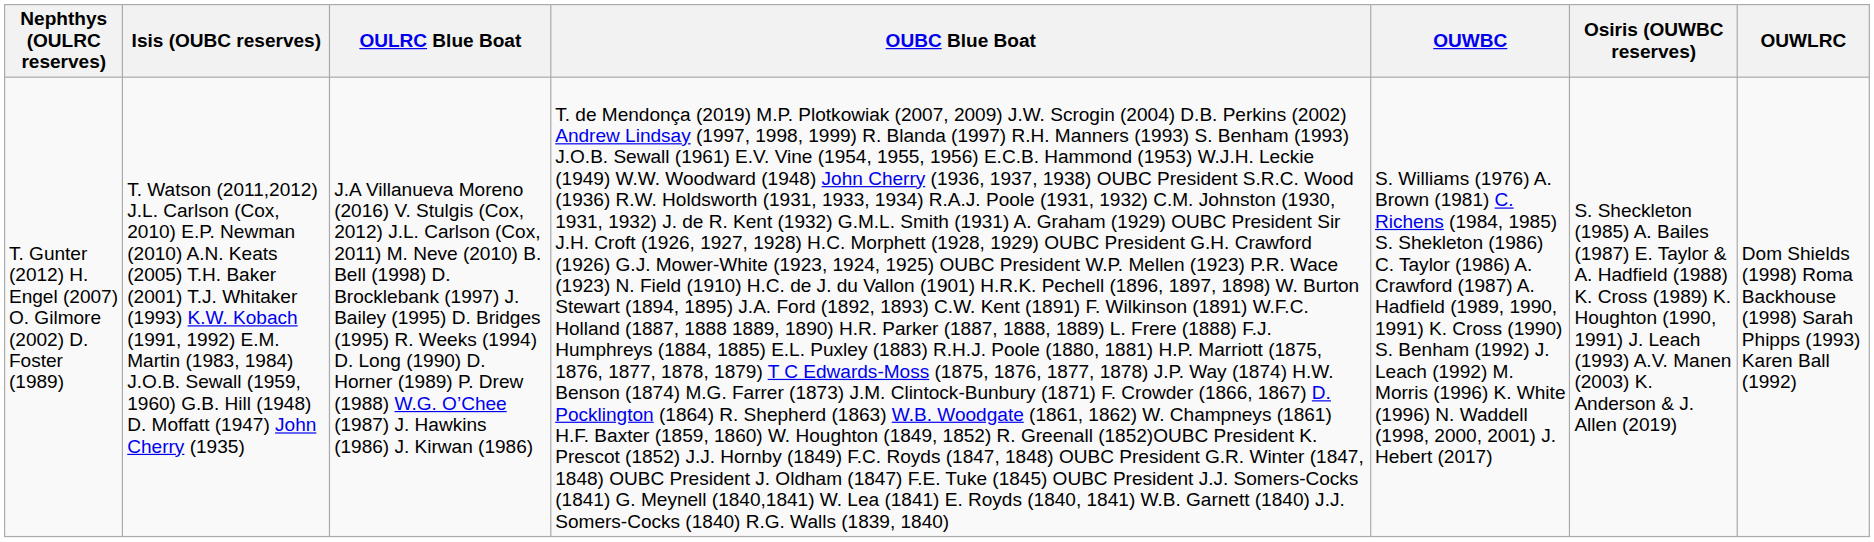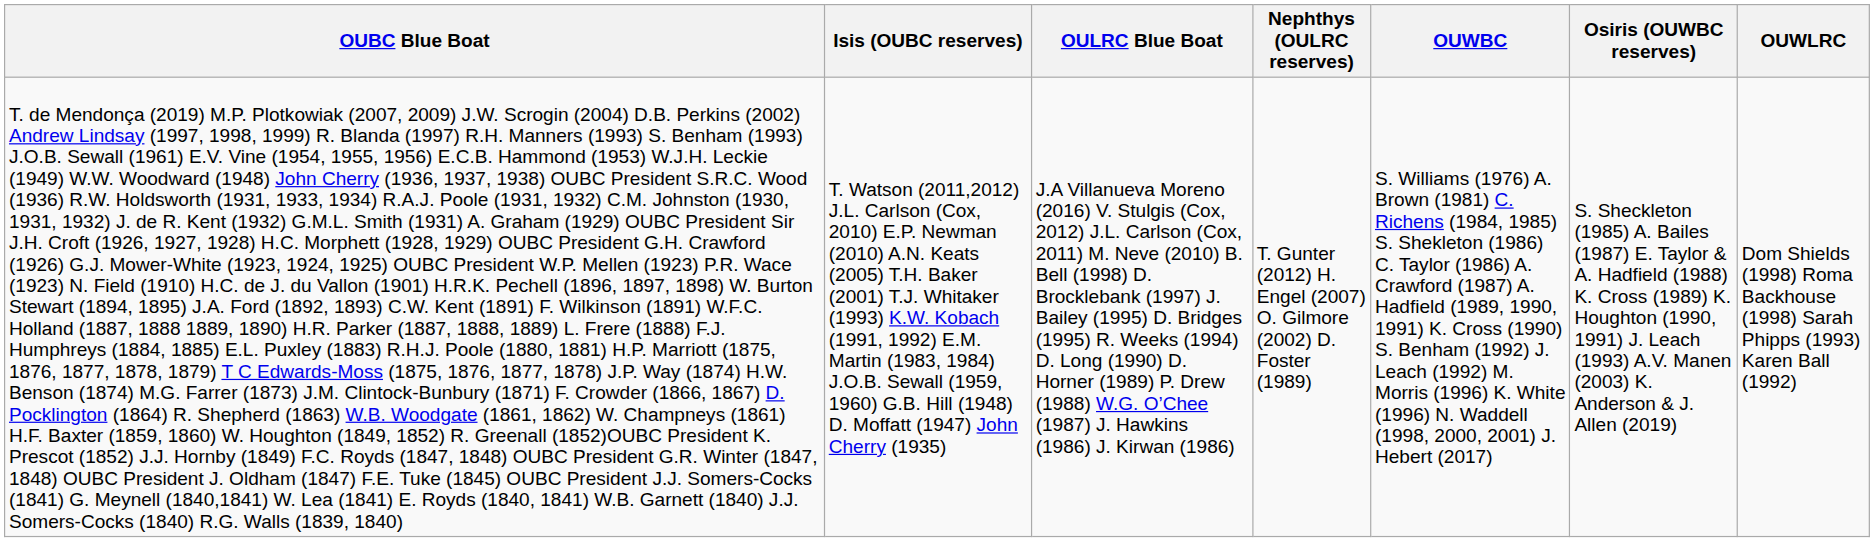columns swapped: (961, 41) <-> (64, 41)
